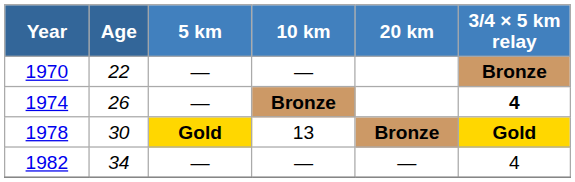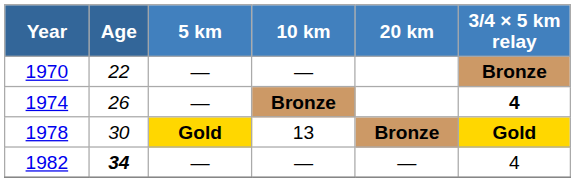(119, 163) normal -> (119, 163) bold
